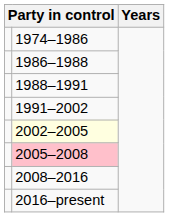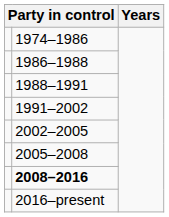(52, 131) lightyellow background -> (52, 131) no background
(52, 154) pink background -> (52, 154) no background
(52, 177) normal -> (52, 177) bold
